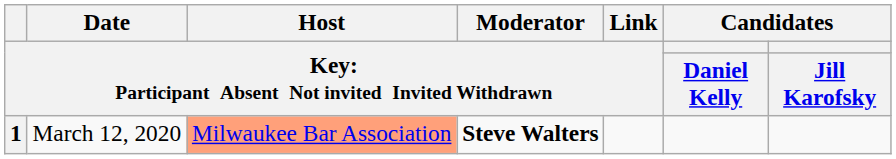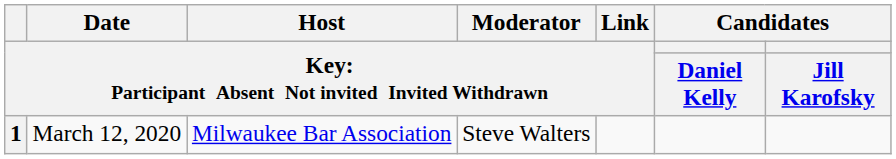(322, 134) lightsalmon background -> (322, 134) no background
(530, 134) bold -> (526, 134) normal
